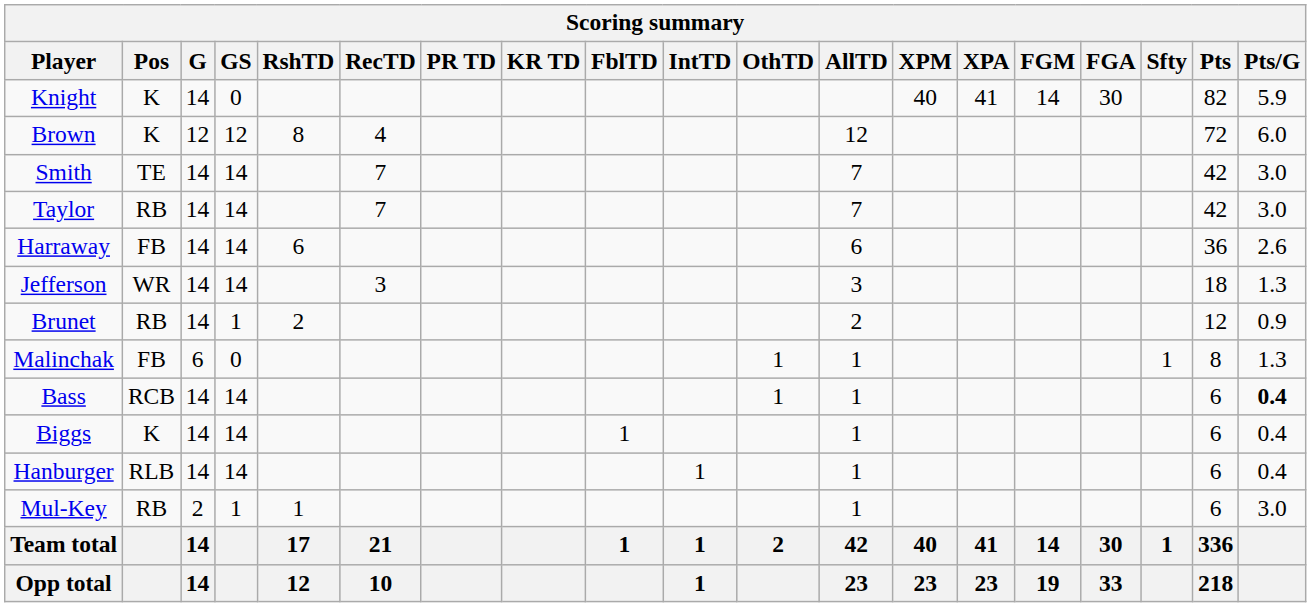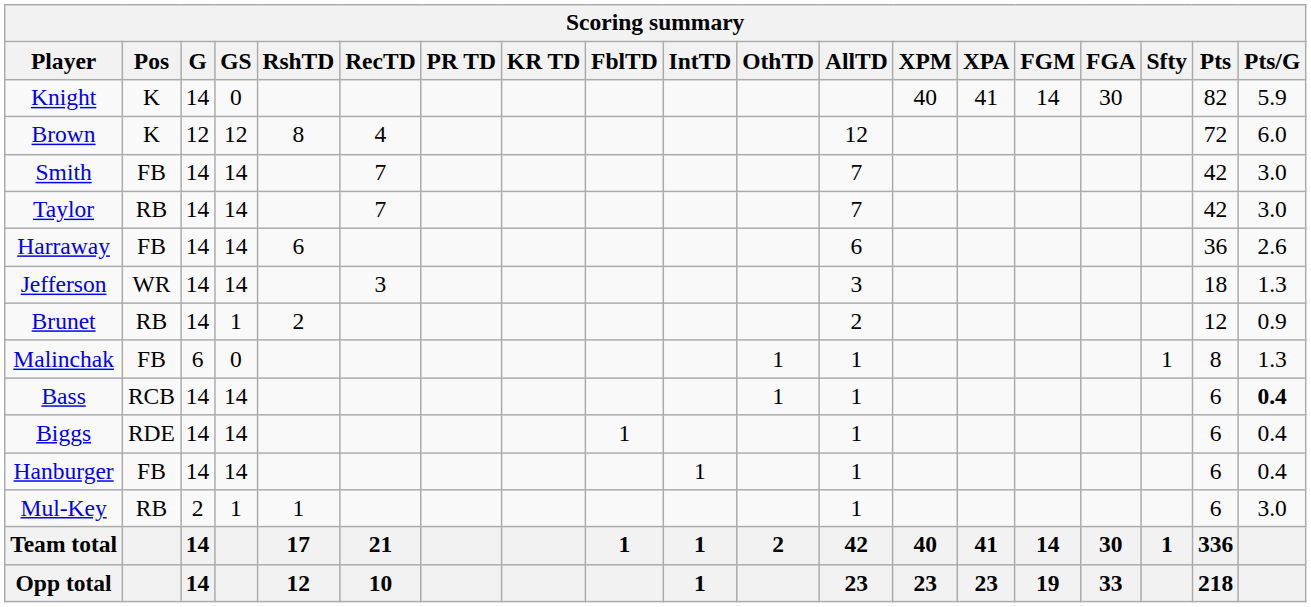(151, 172) TE -> (151, 172) FB
(151, 433) K -> (151, 433) RDE
(151, 470) RLB -> (151, 470) FB
